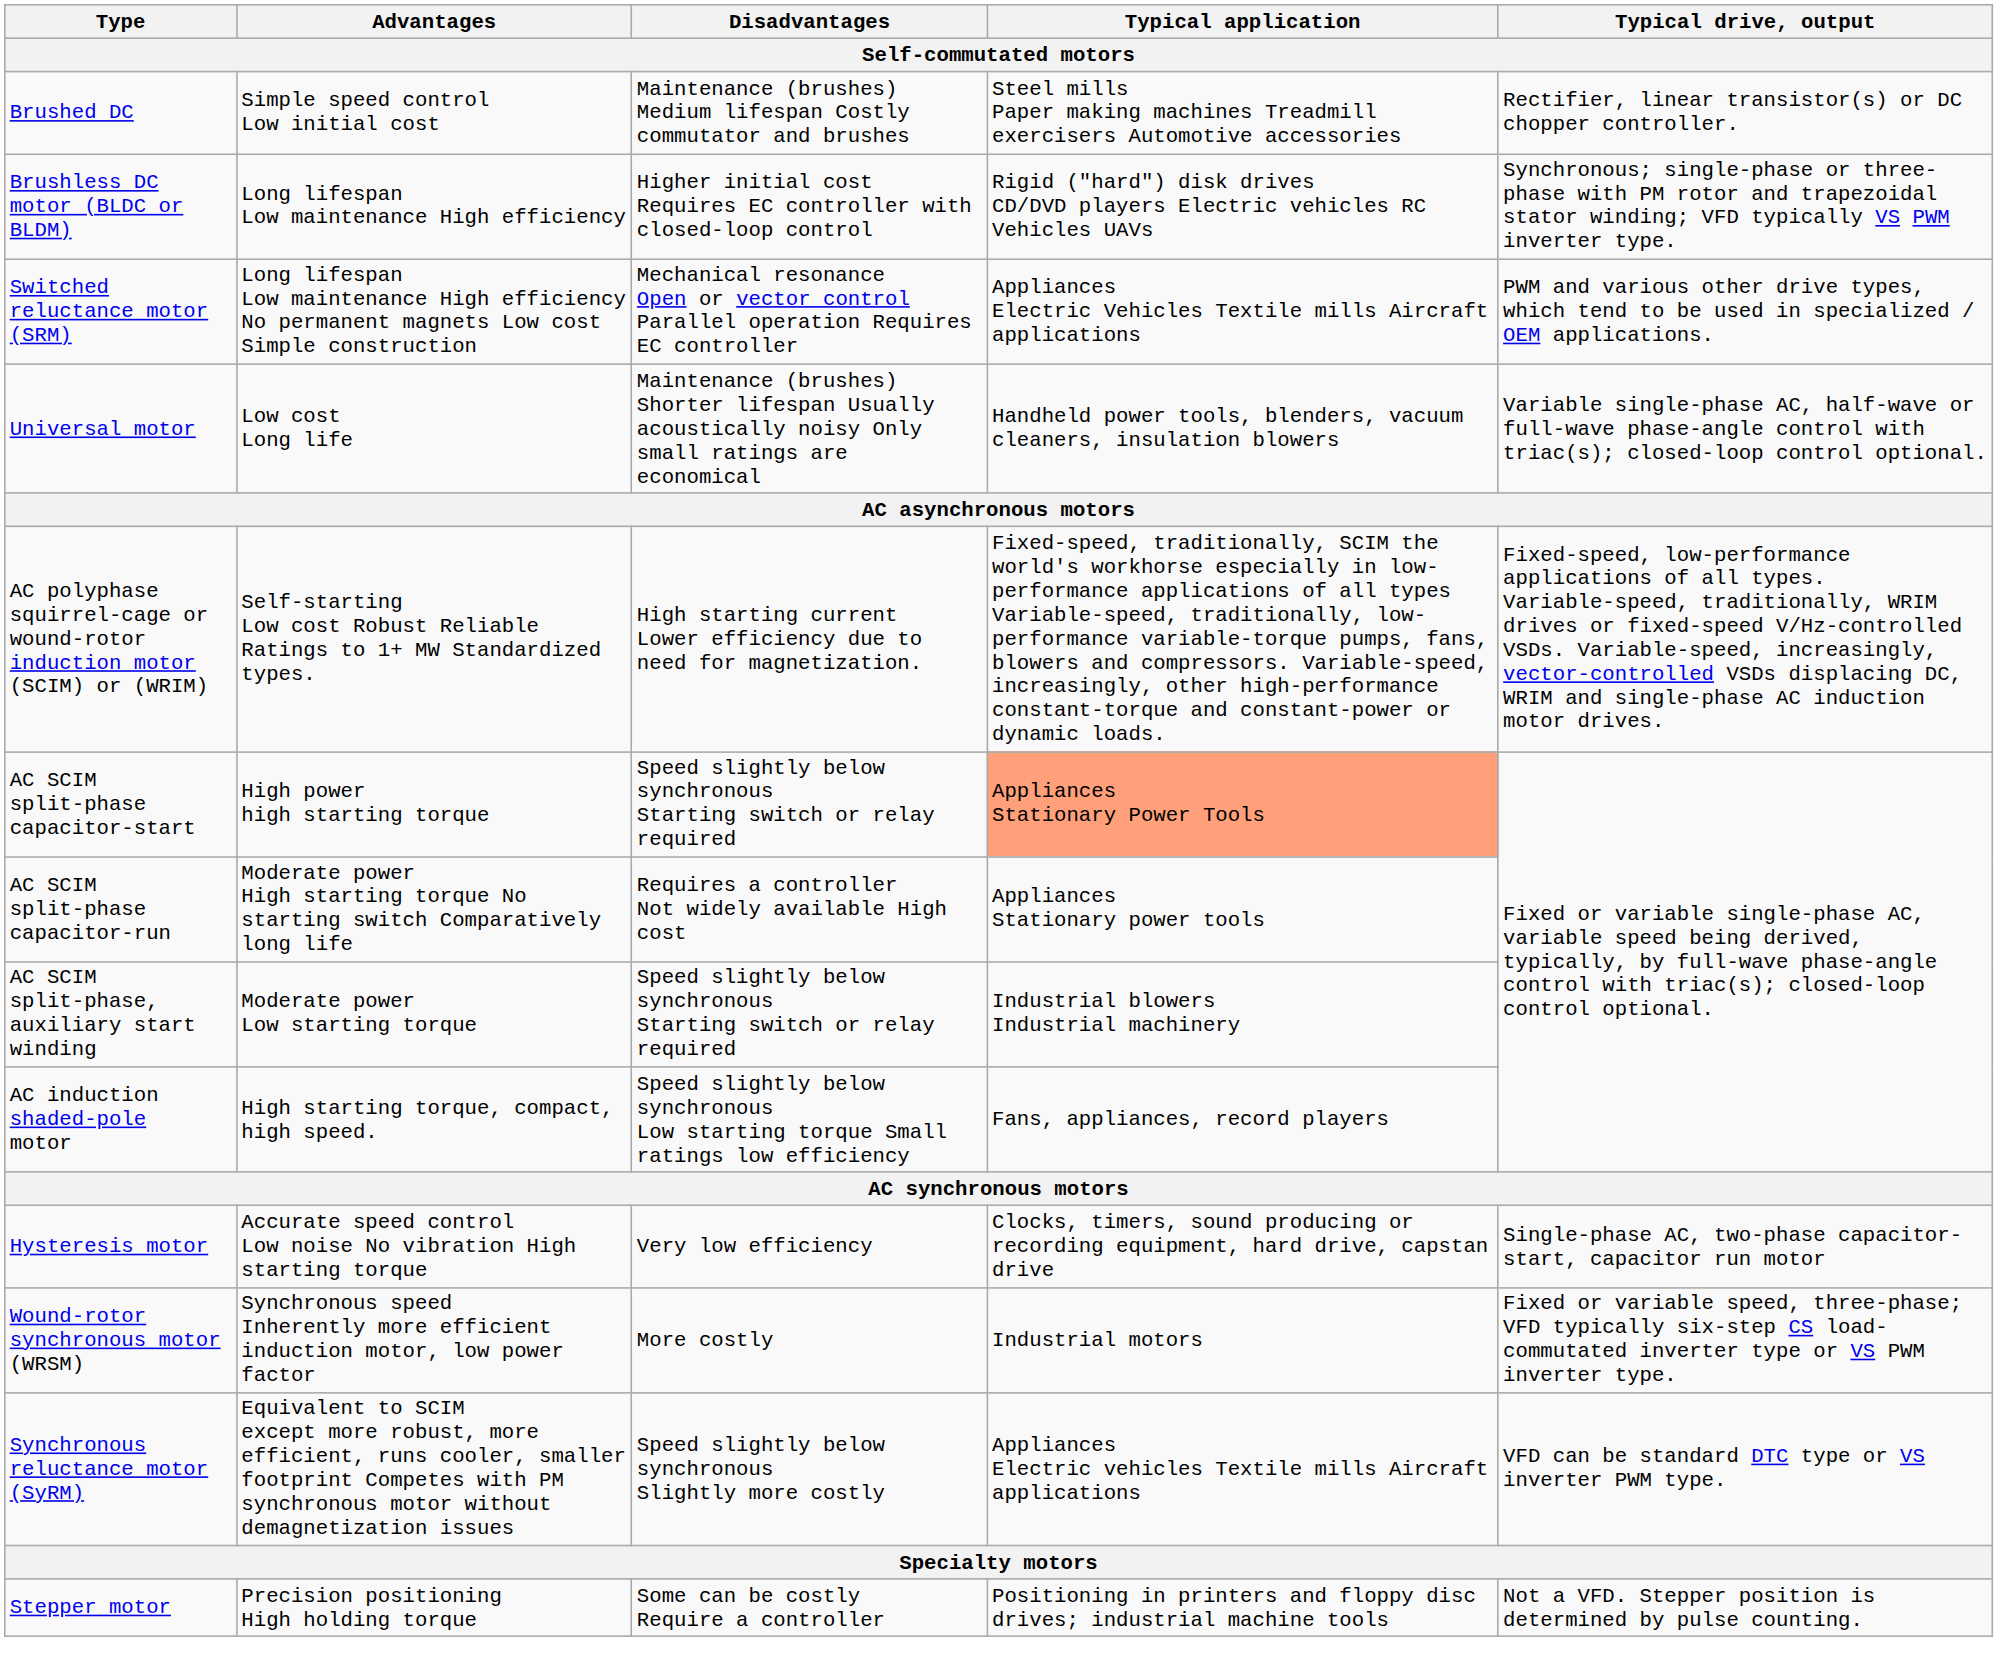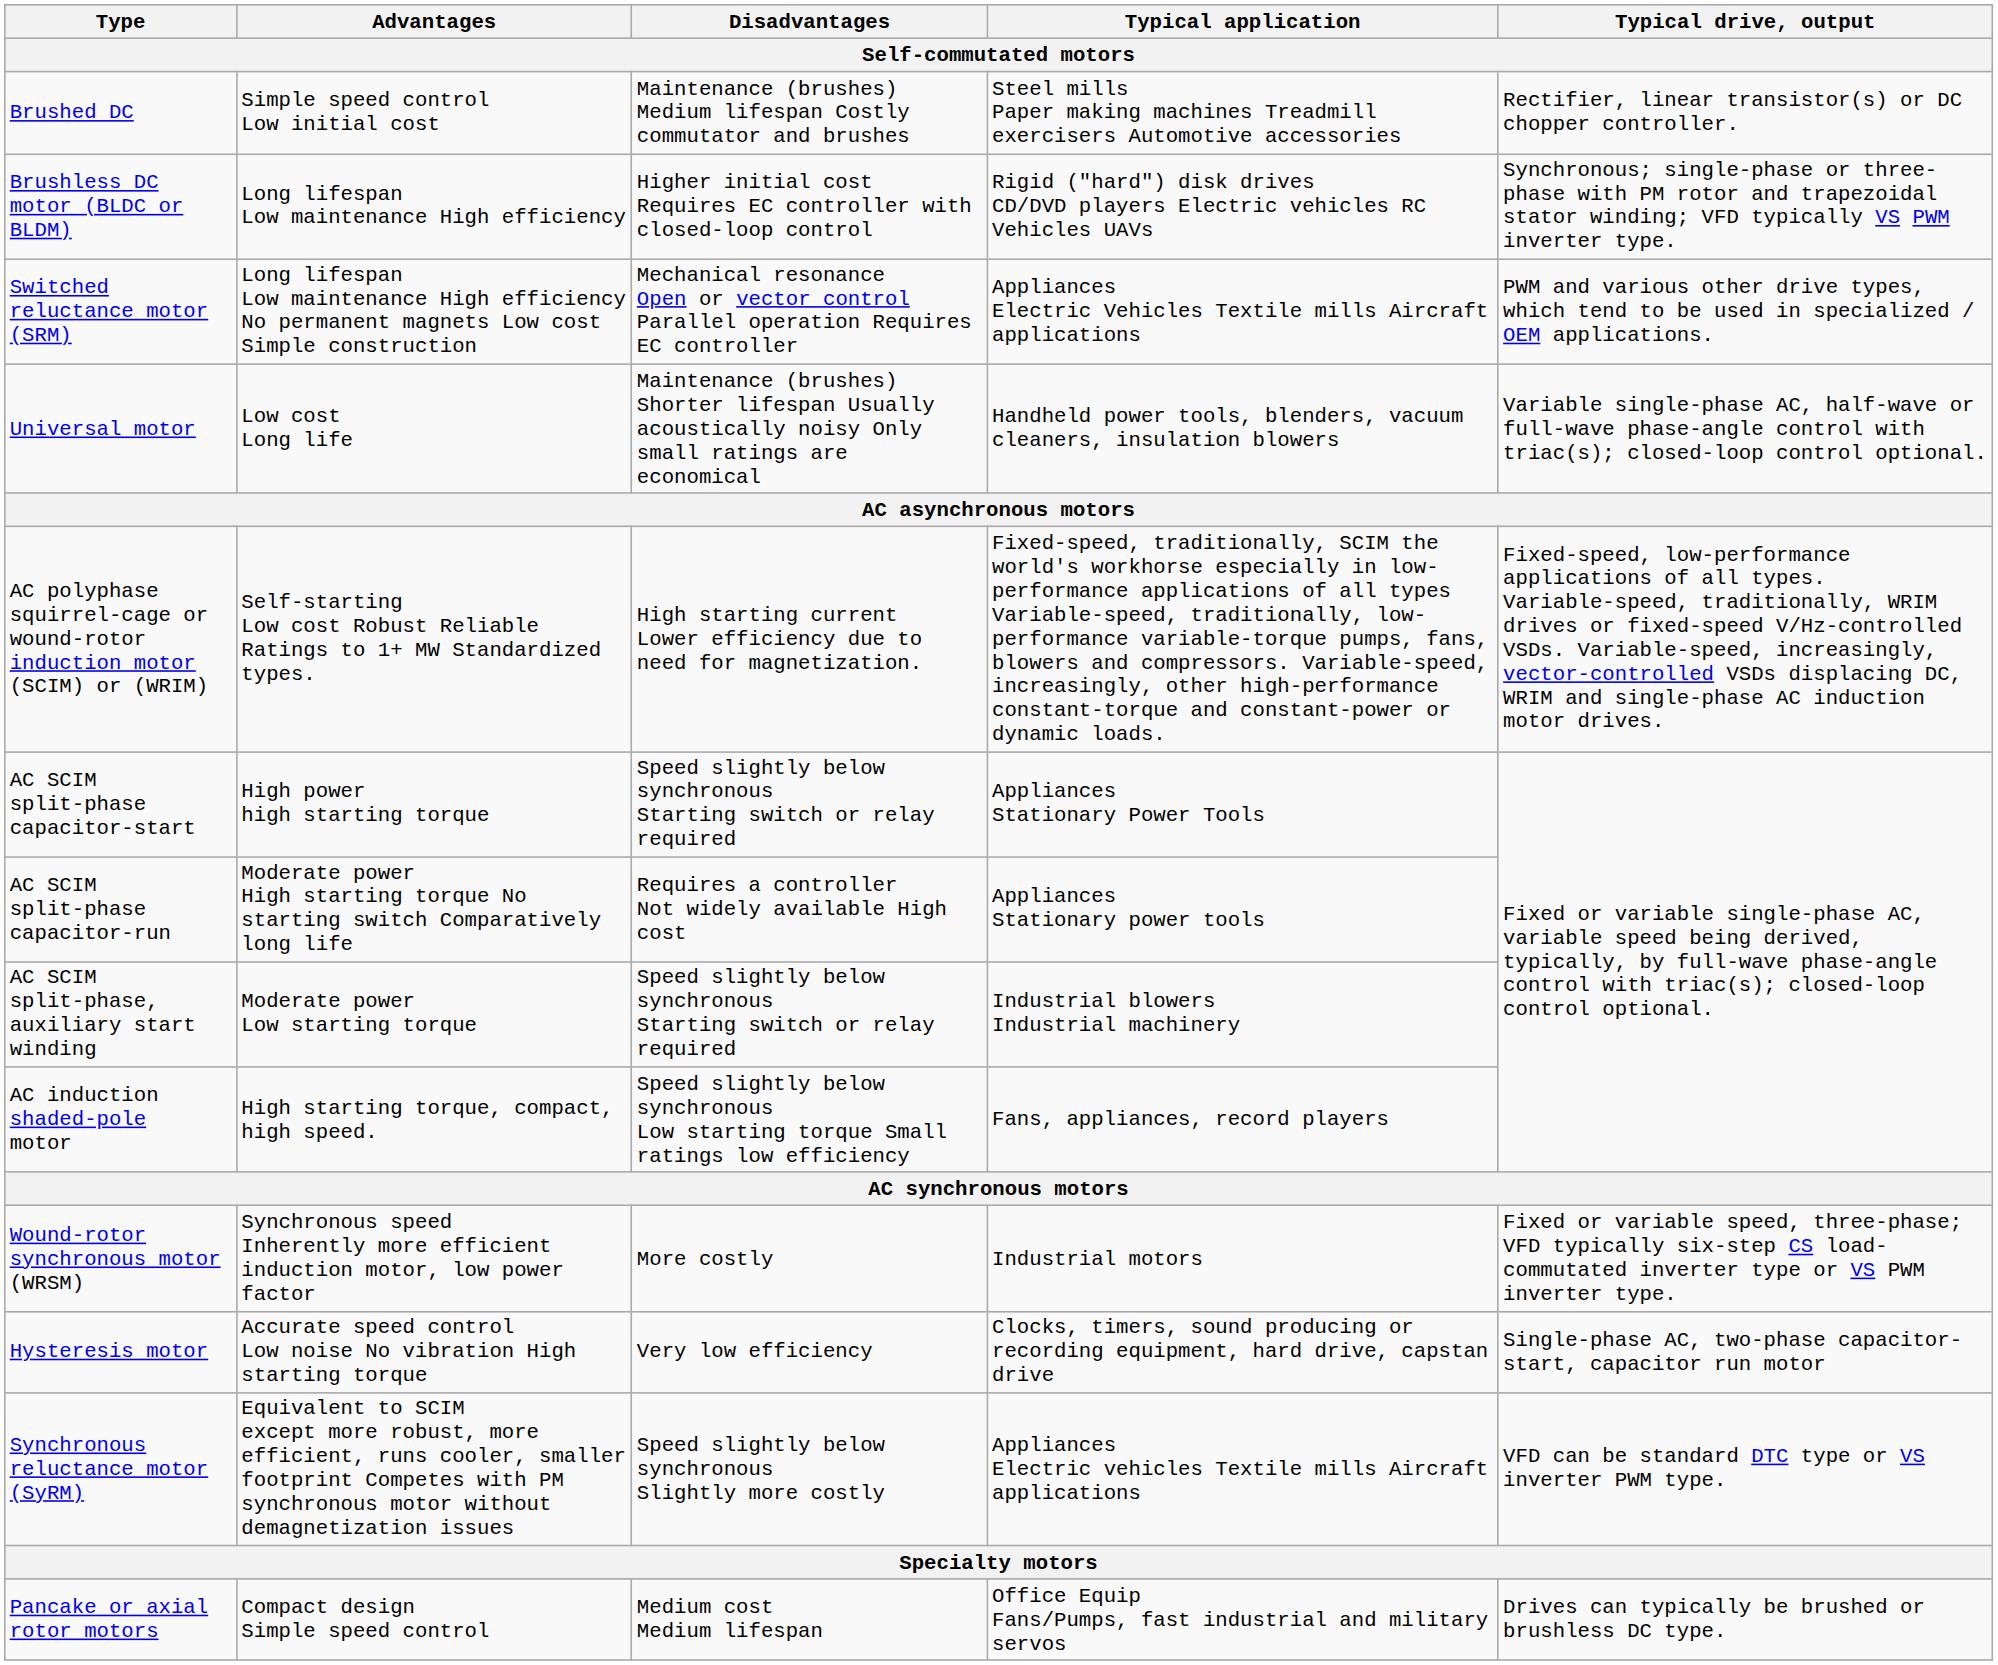(1128, 804) lightsalmon background -> (1128, 804) no background
rows swapped: (115, 1340) <-> (109, 1247)
+ row: (109, 1620)
- row: (90, 1608)
